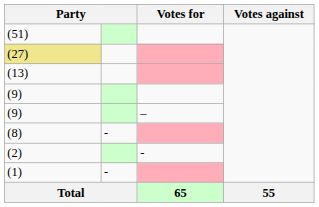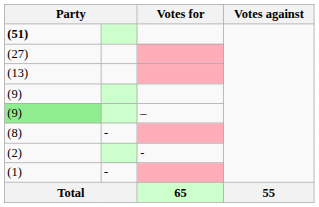(18, 34) normal -> (18, 34) bold
(18, 53) khaki background -> (18, 53) no background
(15, 113) no background -> (15, 113) lightgreen background
